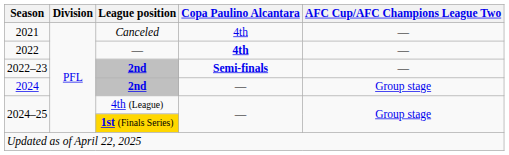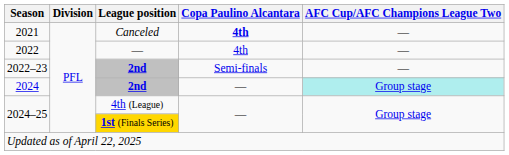(241, 31) normal -> (241, 31) bold
(241, 50) bold -> (241, 50) normal
(241, 68) bold -> (241, 68) normal
(403, 86) no background -> (403, 86) paleturquoise background
